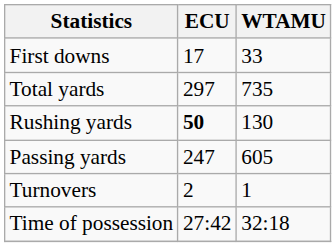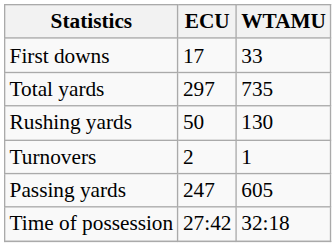(194, 122) bold -> (194, 122) normal
rows swapped: (68, 156) <-> (53, 190)
